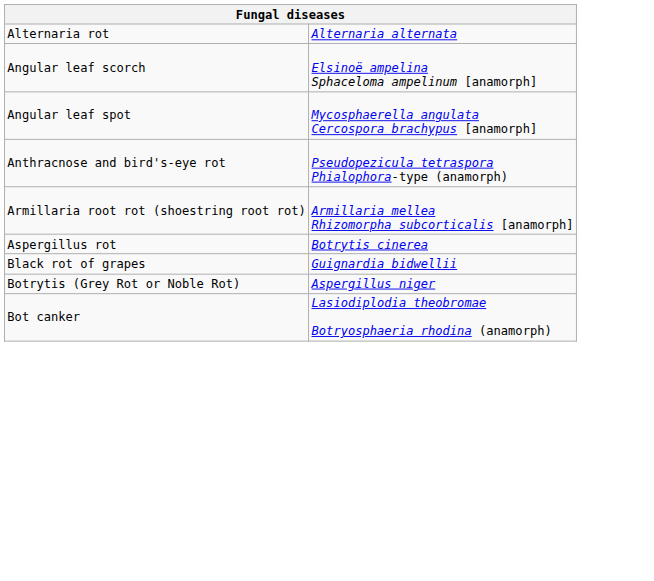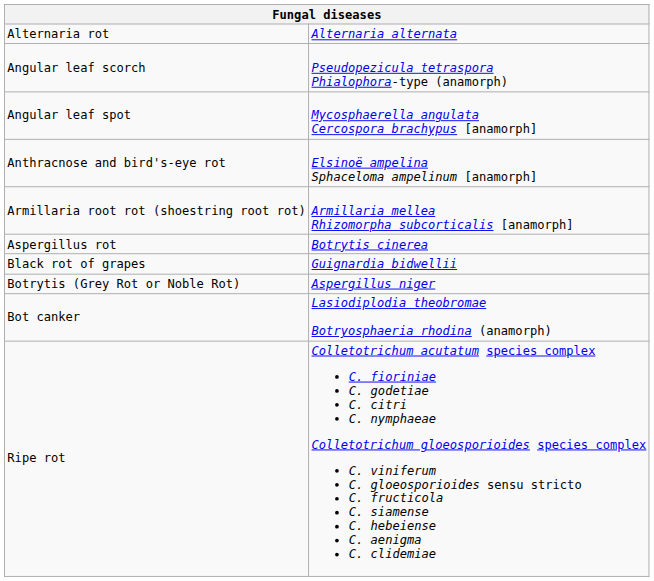(424, 75) Elsinoë ampelina Sphaceloma ampelinum [anamorph] -> (410, 75) Pseudopezicula tetraspora Phialophora-type (anamorph)
(410, 170) Pseudopezicula tetraspora Phialophora-type (anamorph) -> (424, 170) Elsinoë ampelina Sphaceloma ampelinum [anamorph]
+ row: (36, 459)
